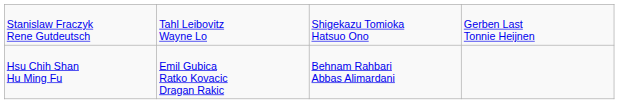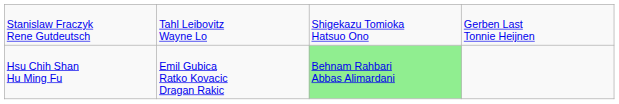(353, 72) no background -> (353, 72) lightgreen background
